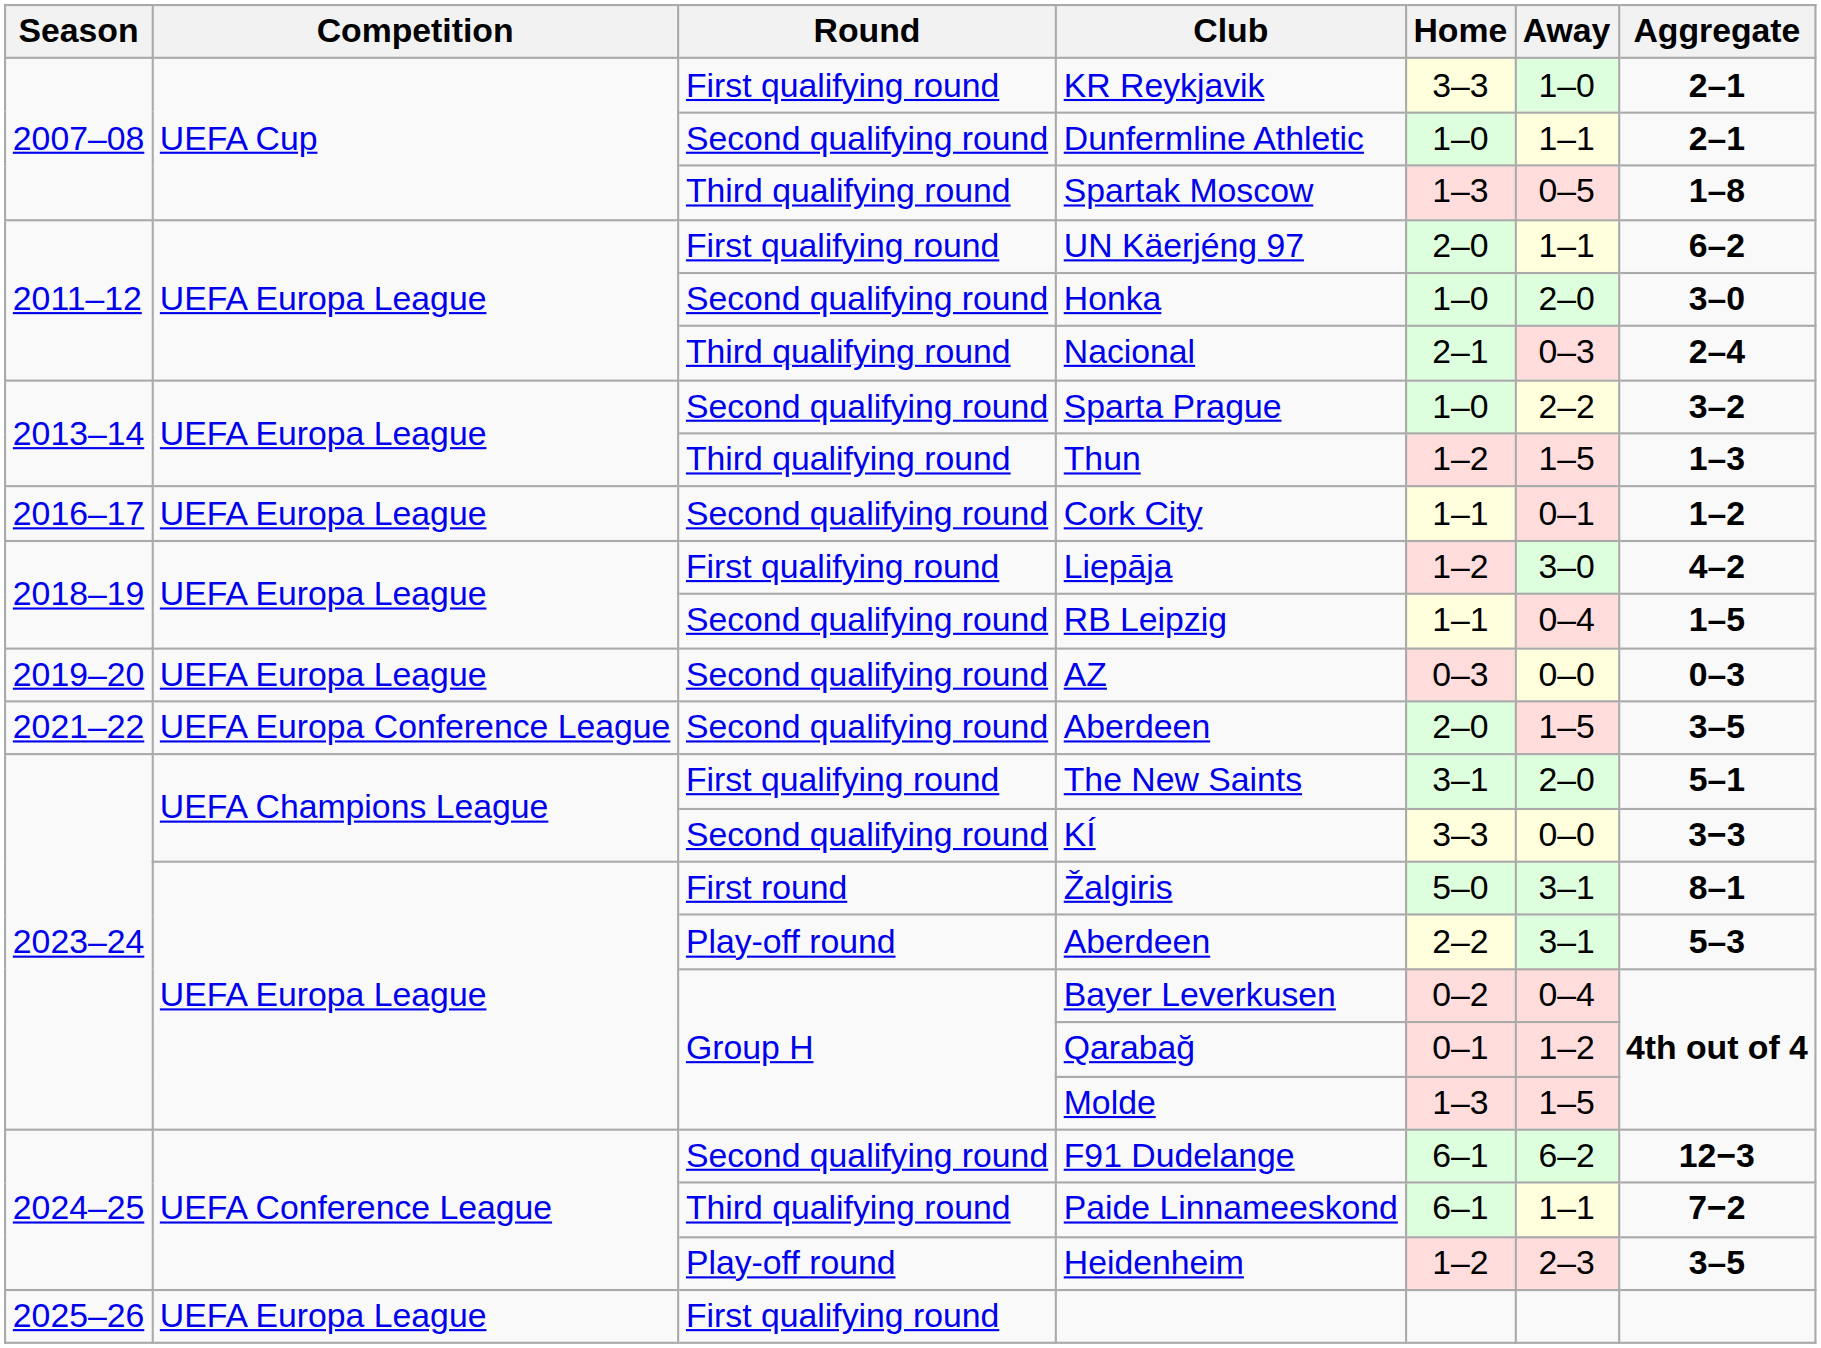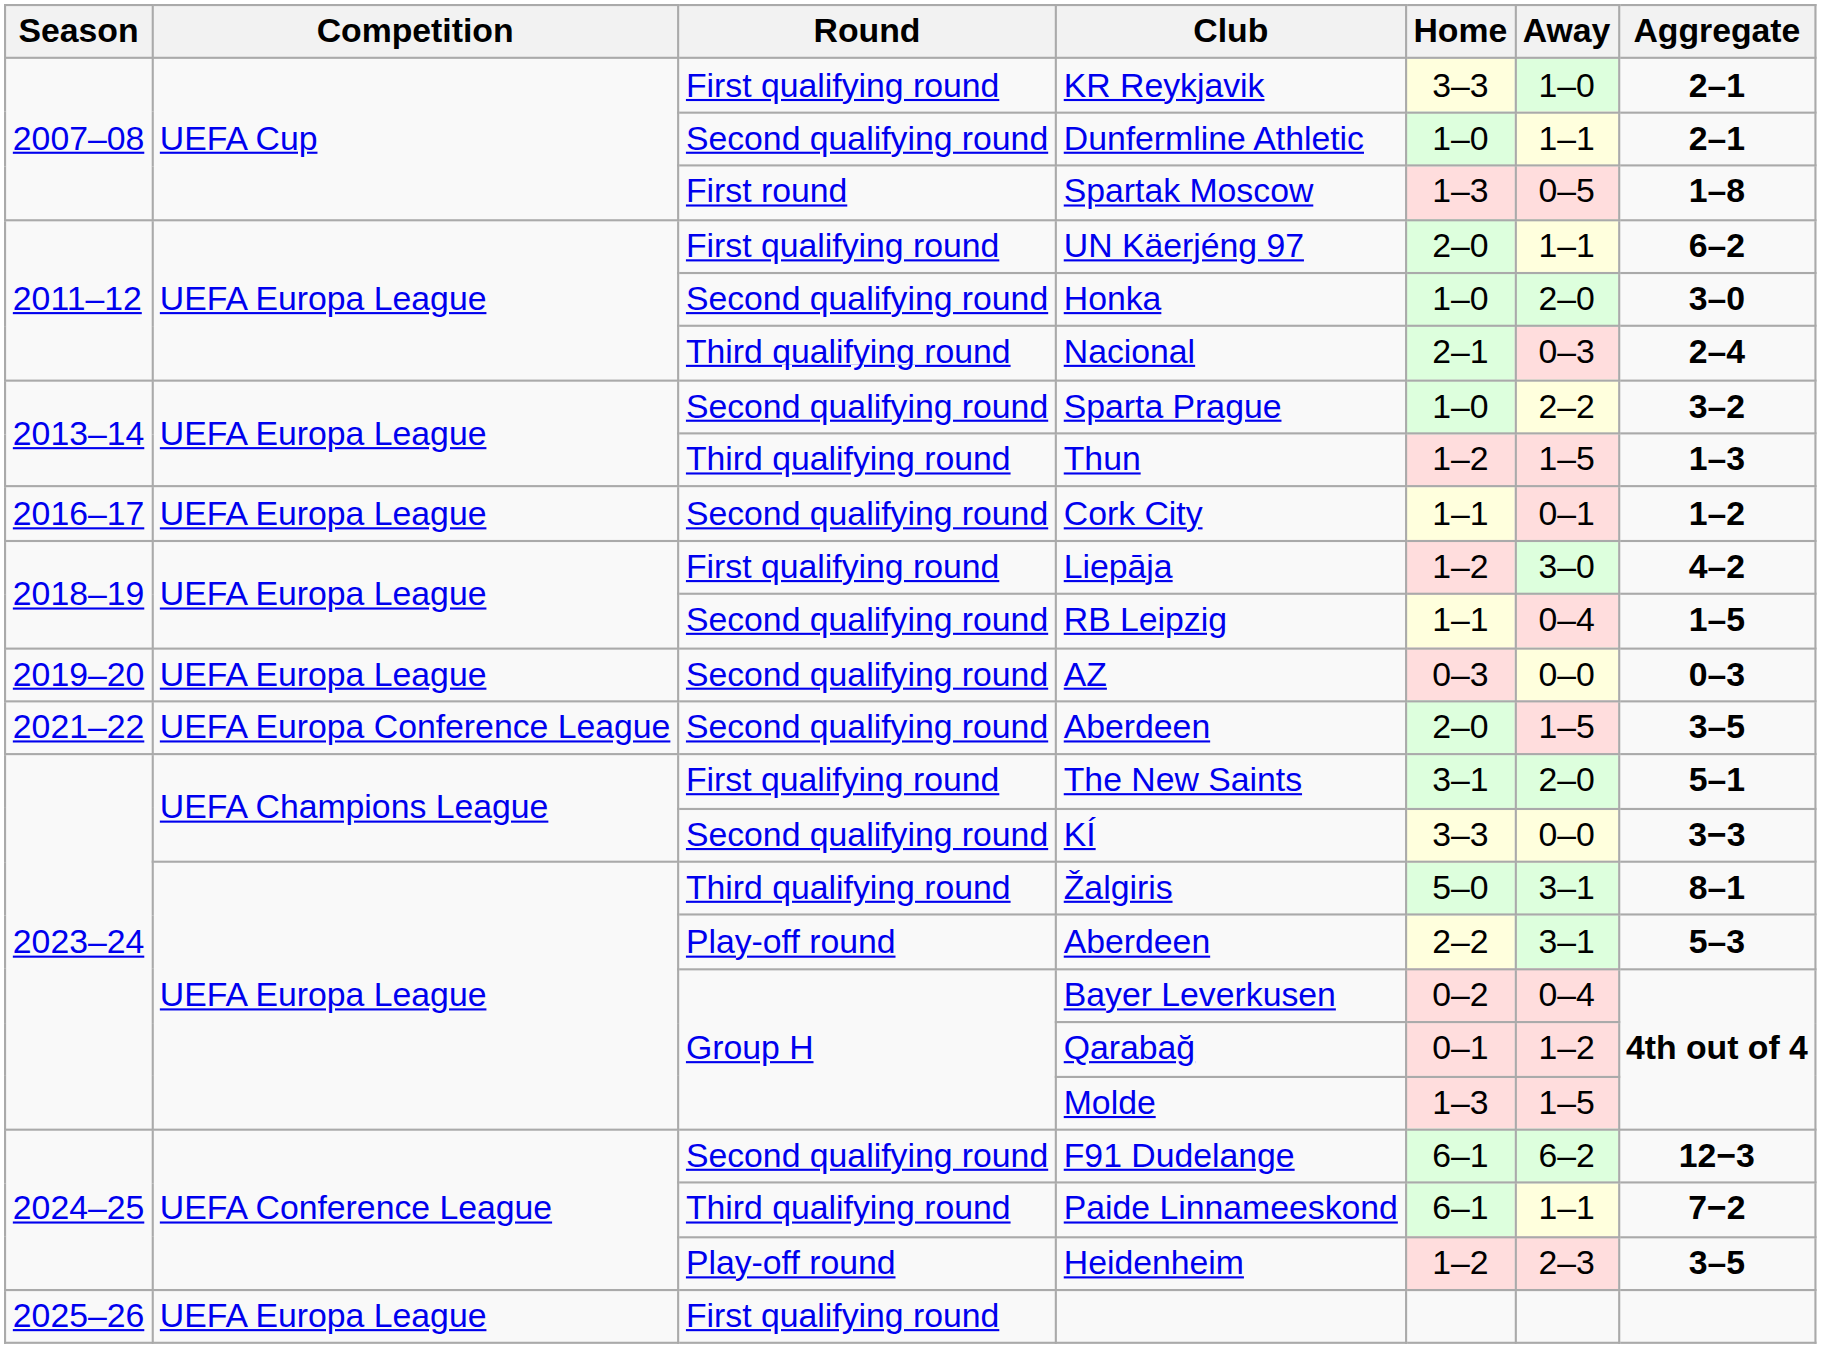(848, 191) Third qualifying round -> (767, 191) First round
(767, 887) First round -> (848, 887) Third qualifying round
